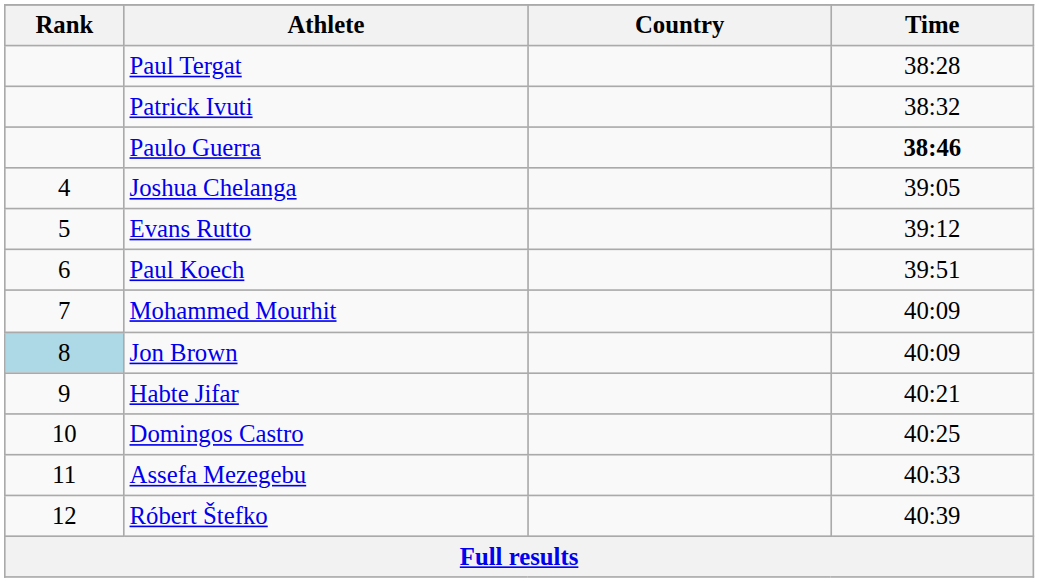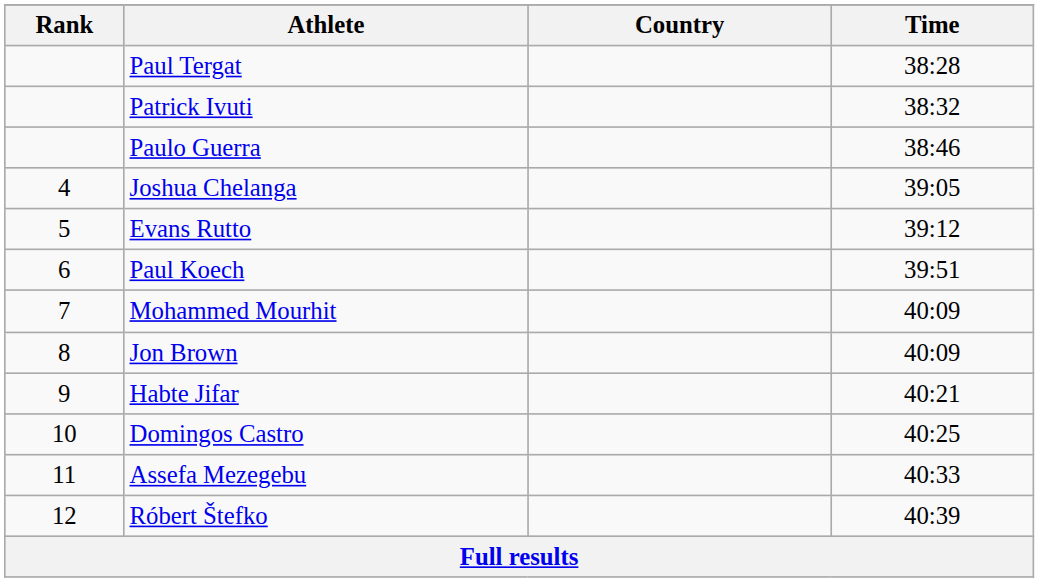(932, 147) bold -> (932, 147) normal
(64, 351) lightblue background -> (64, 351) no background
